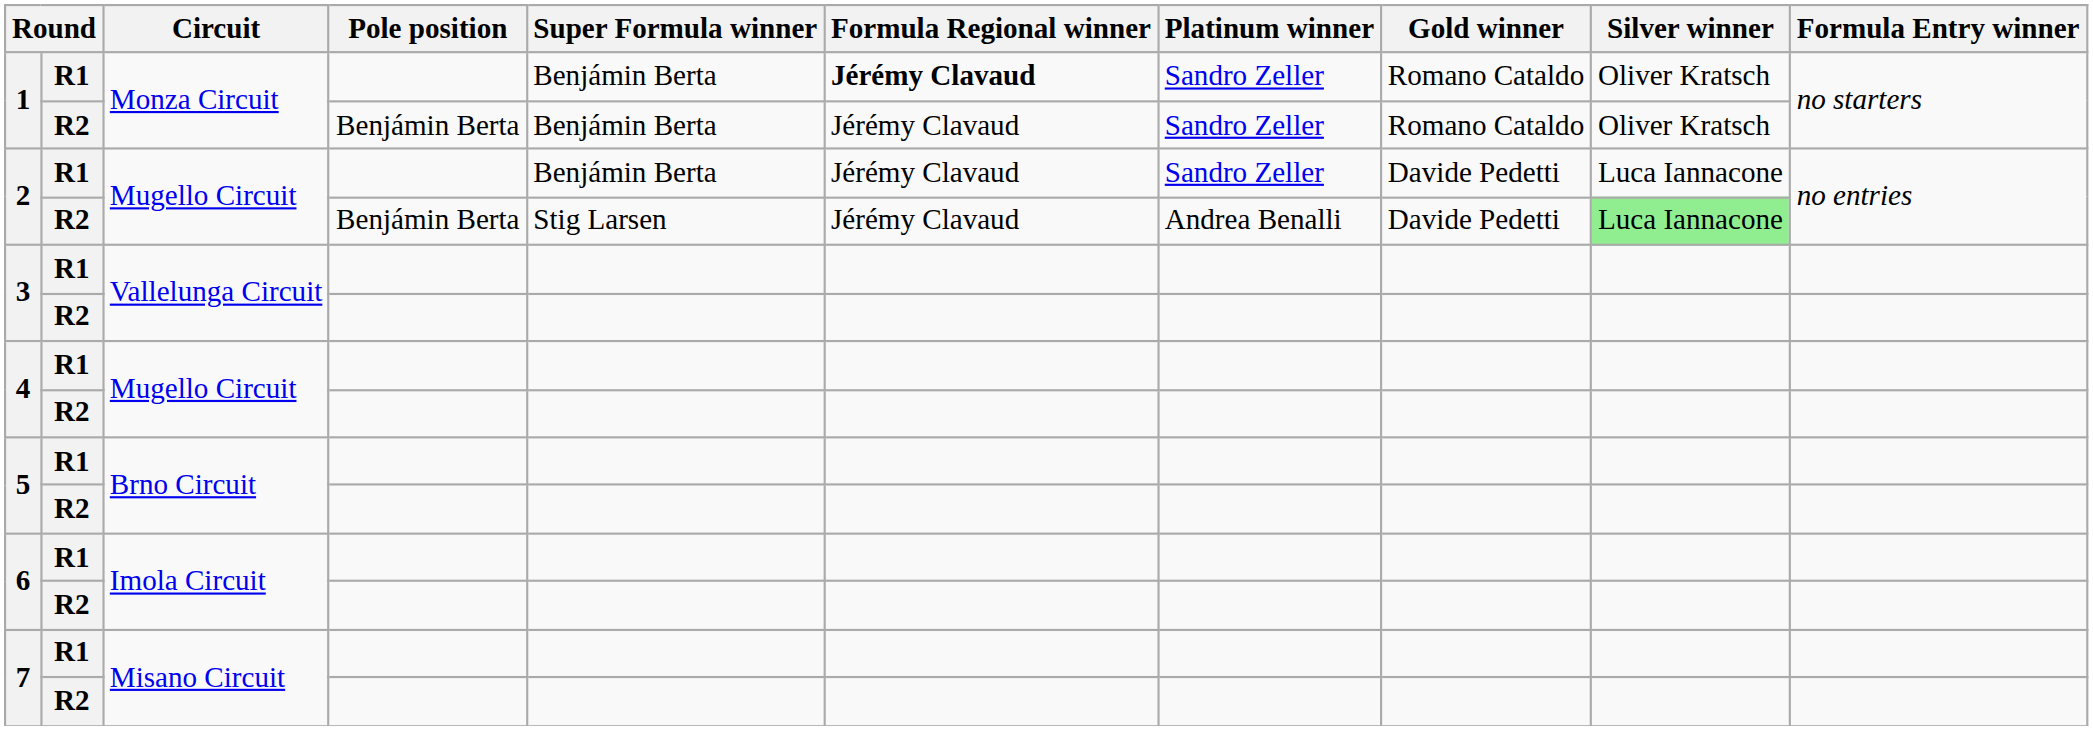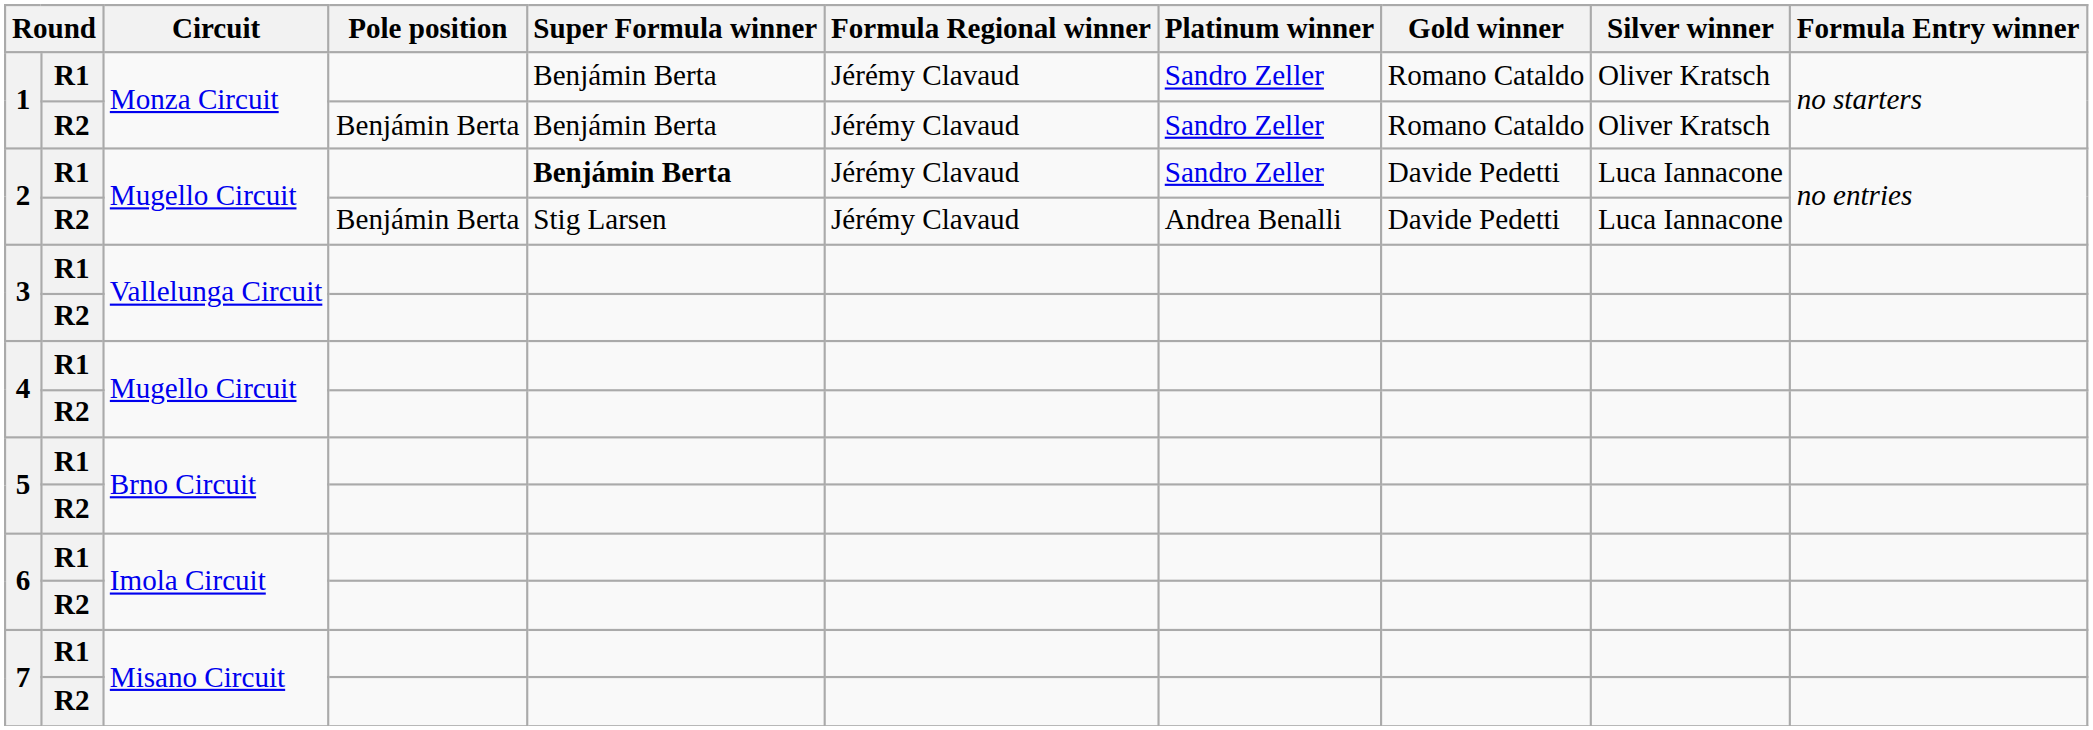(933, 76) bold -> (925, 76) normal
(625, 172) normal -> (632, 172) bold
(1690, 220) lightgreen background -> (1690, 220) no background
